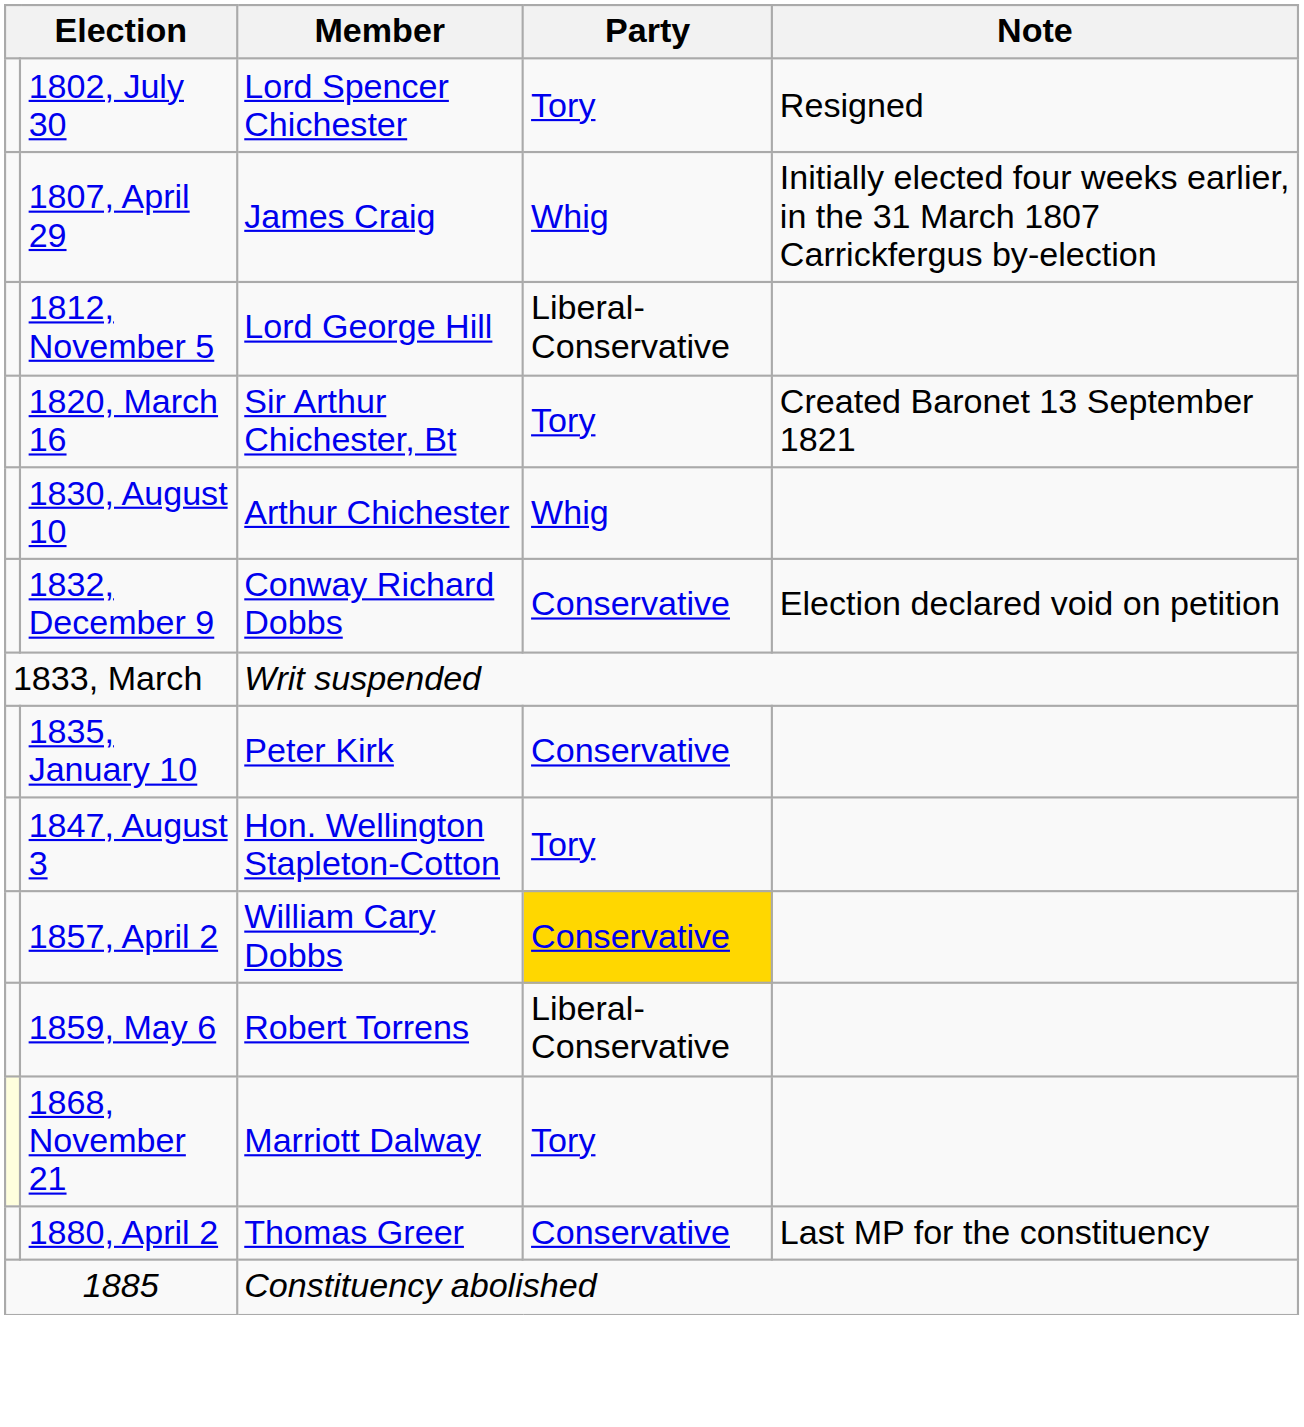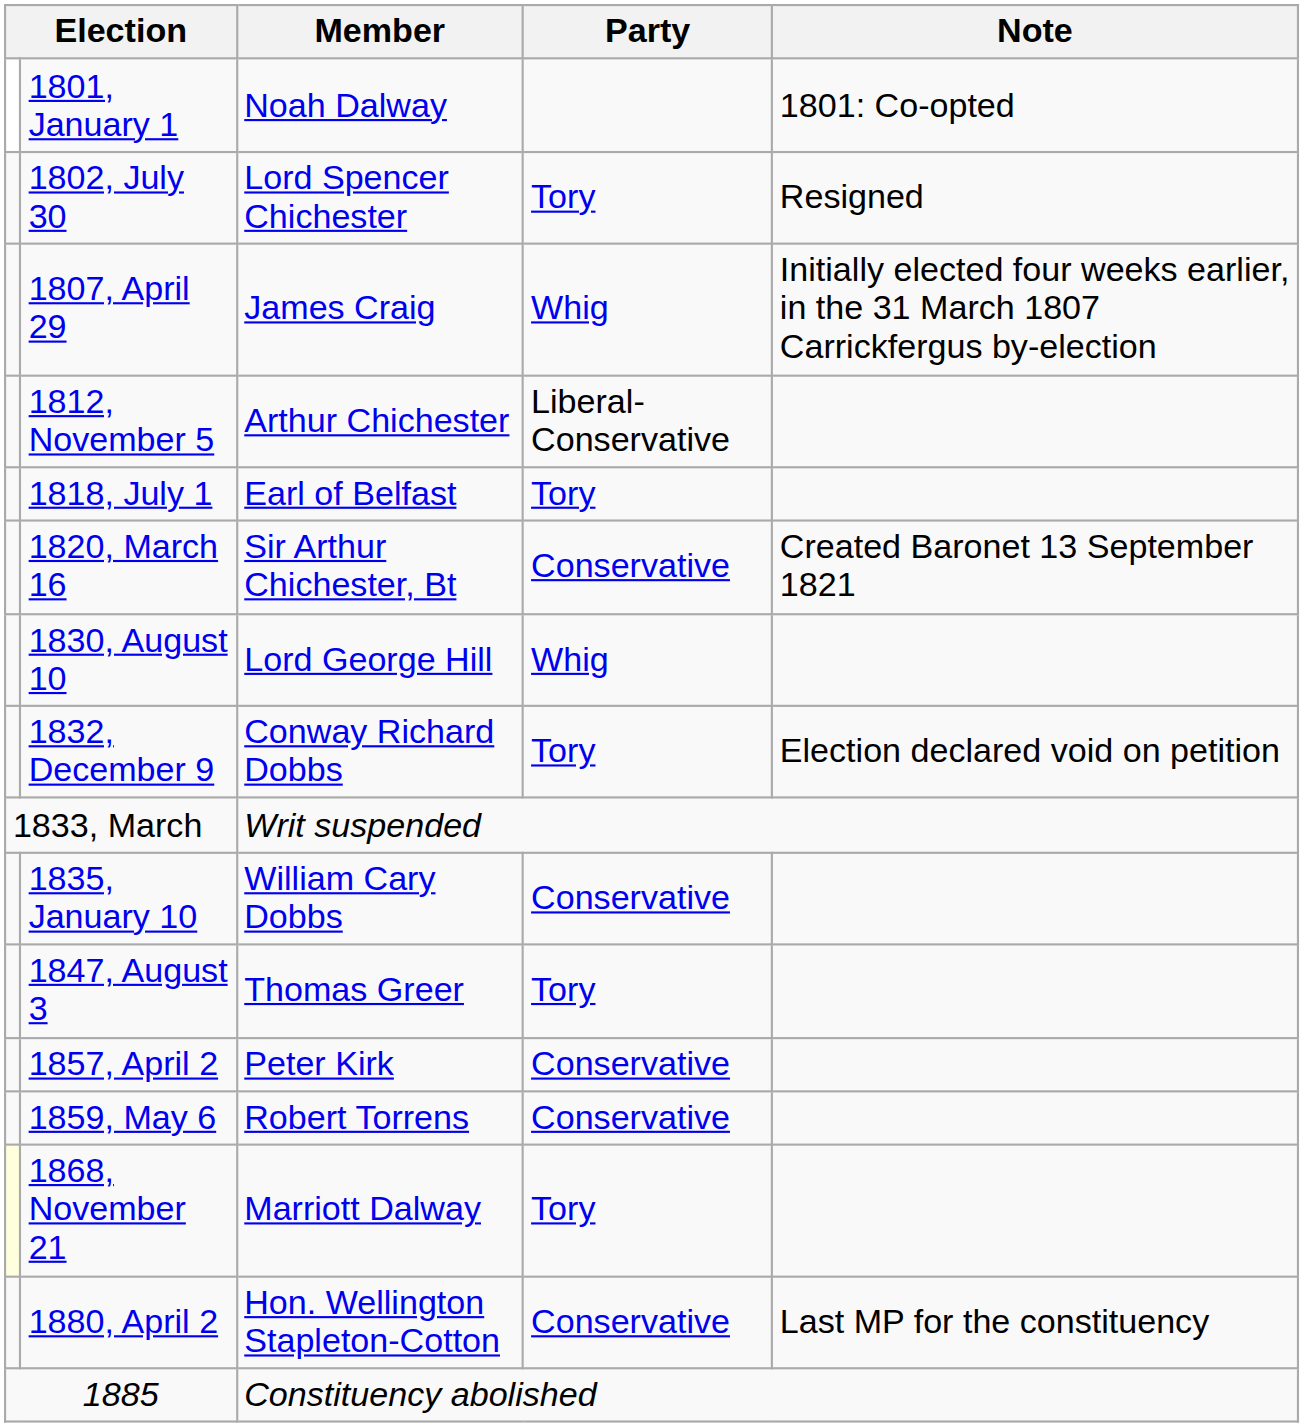+ row: (103, 104)
(368, 327) Lord George Hill -> (377, 420) Arthur Chichester
+ row: (121, 493)
(563, 420) Tory -> (631, 566) Conservative
(377, 512) Arthur Chichester -> (368, 659) Lord George Hill
(631, 605) Conservative -> (563, 751) Tory
(319, 751) Peter Kirk -> (340, 897) William Cary Dobbs
(372, 843) Hon. Wellington Stapleton-Cotton -> (354, 990) Thomas Greer
(340, 936) William Cary Dobbs -> (319, 1063) Peter Kirk
(631, 936) gold background -> (631, 1063) no background
(631, 1028) Liberal-Conservative -> (631, 1117) Conservative
(354, 1232) Thomas Greer -> (372, 1321) Hon. Wellington Stapleton-Cotton
